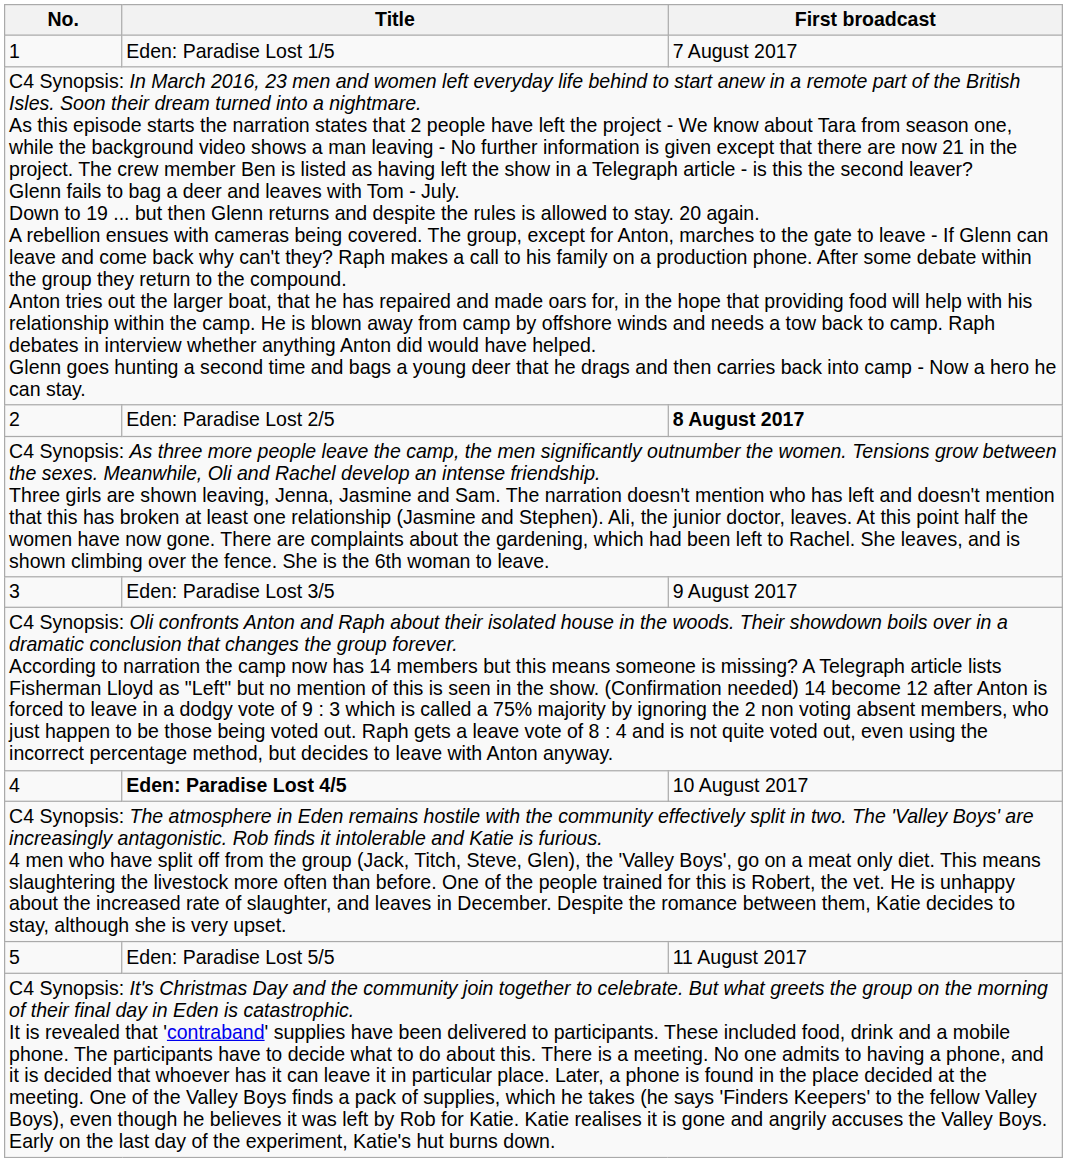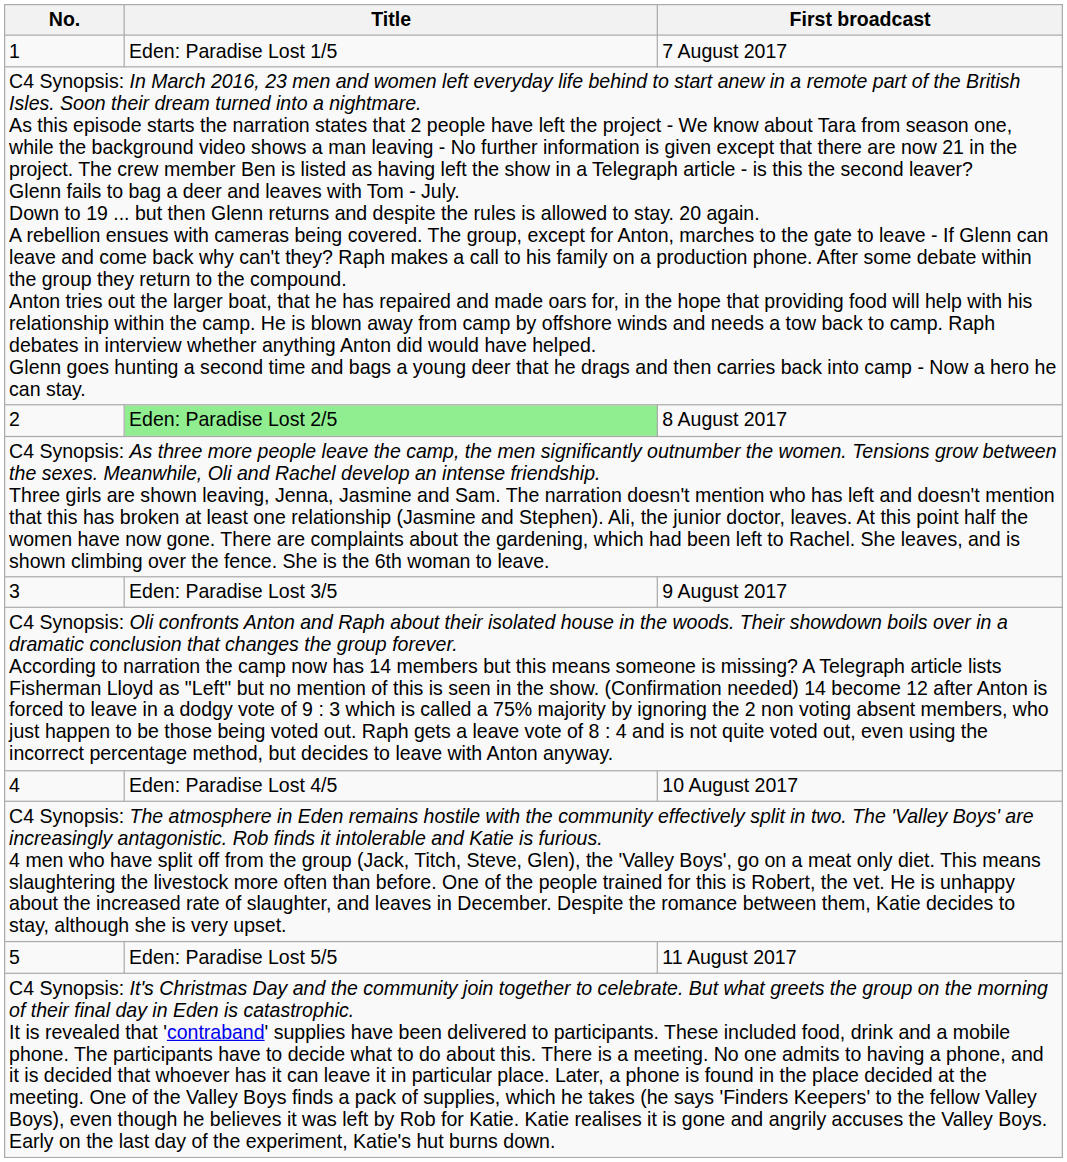(230, 420) no background -> (233, 420) lightgreen background
(738, 420) bold -> (725, 420) normal
(236, 785) bold -> (233, 785) normal
